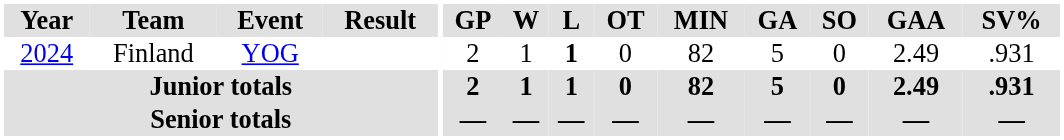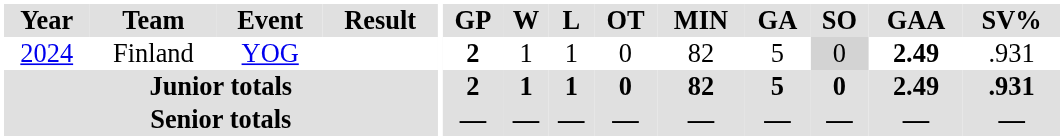(473, 53) normal -> (473, 53) bold
(571, 53) bold -> (571, 53) normal
(839, 53) no background -> (839, 53) lightgrey background
(916, 53) normal -> (916, 53) bold
